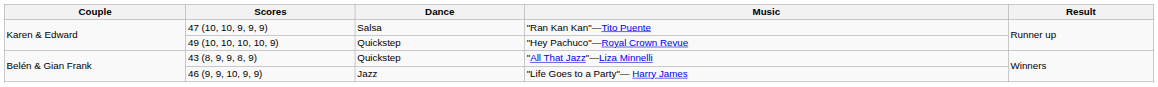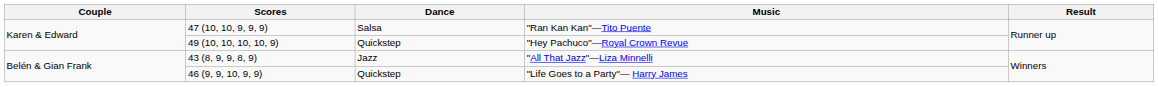(379, 58) Quickstep -> (367, 58) Jazz
(367, 74) Jazz -> (379, 74) Quickstep
